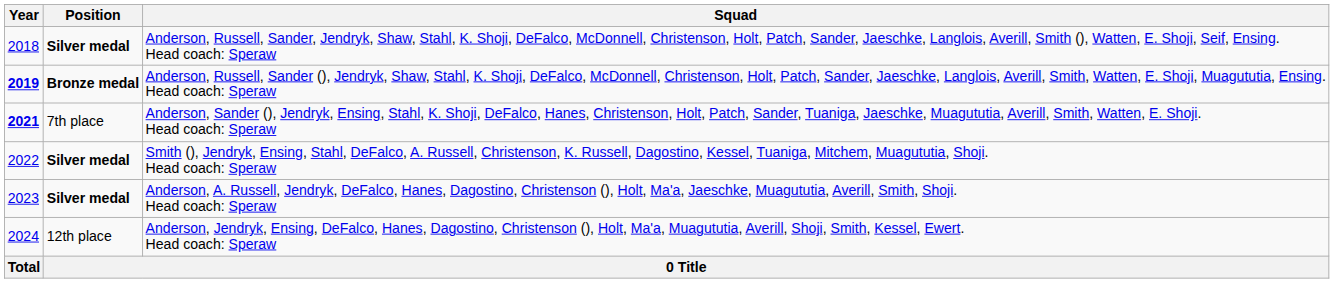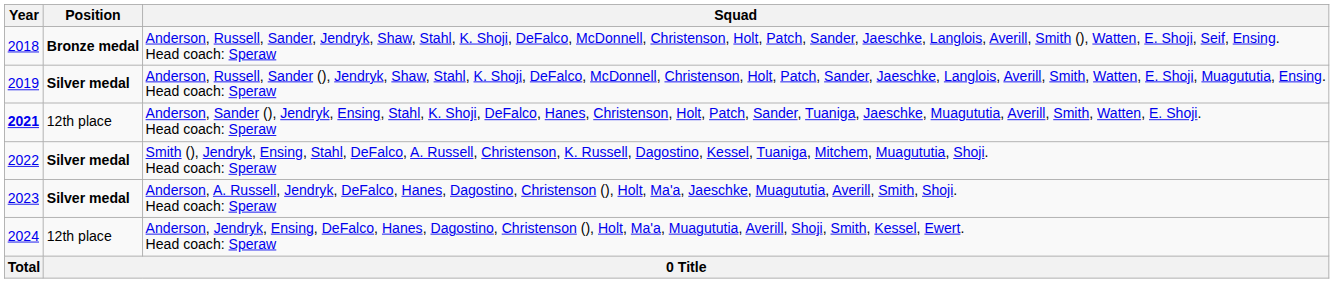(88, 45) Silver medal -> (93, 45) Bronze medal
(23, 84) bold -> (23, 84) normal
(93, 84) Bronze medal -> (88, 84) Silver medal
(75, 122) 7th place -> (79, 122) 12th place
